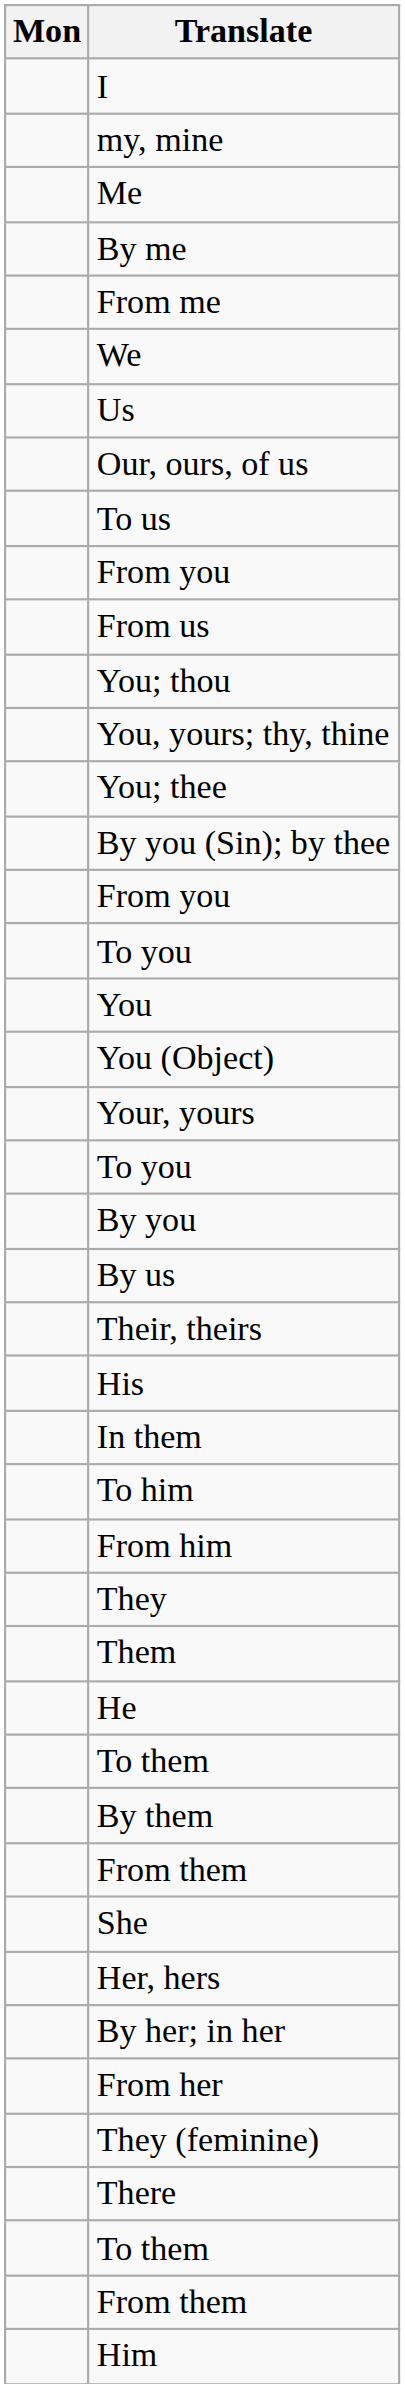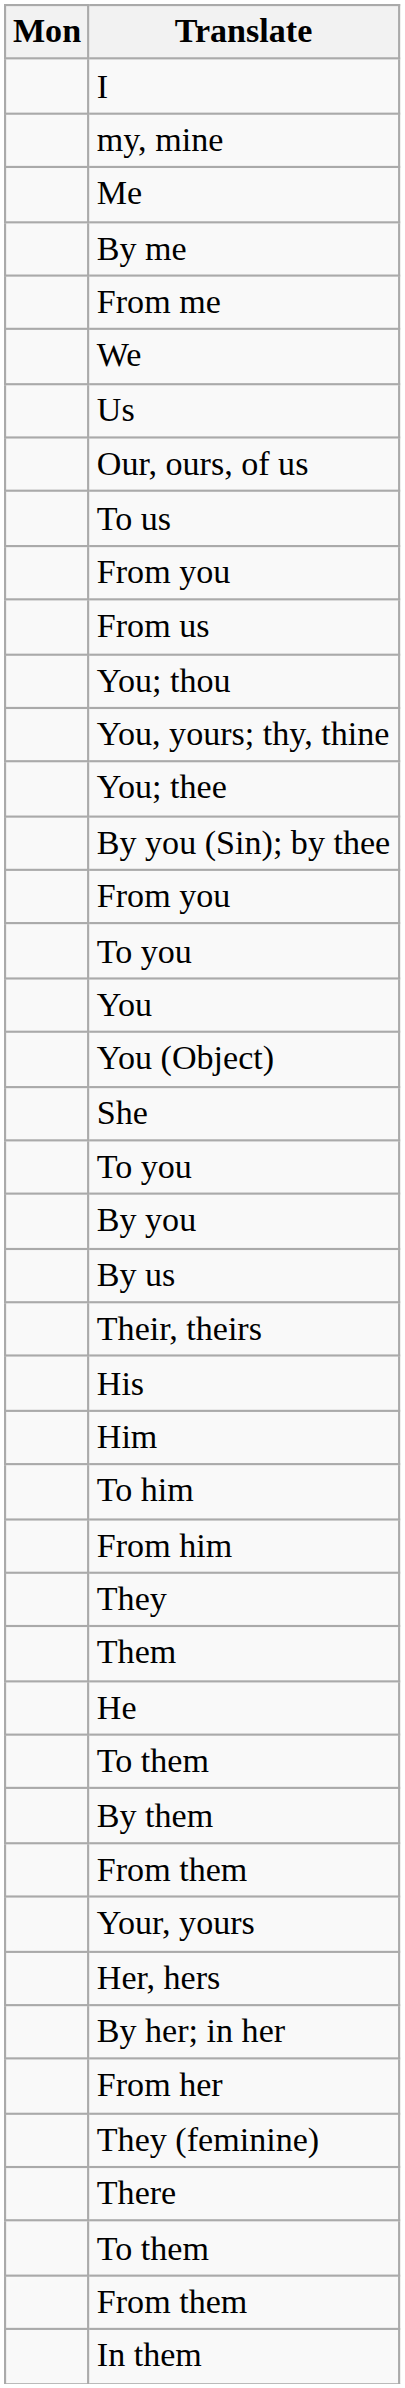(176, 1112) Your, yours -> (122, 1112) She
(149, 1436) In them -> (127, 1436) Him
(122, 1923) She -> (176, 1923) Your, yours
(127, 2355) Him -> (149, 2355) In them
